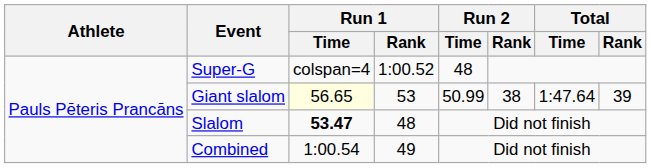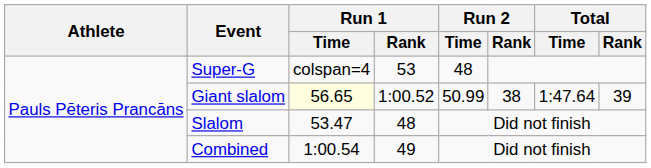(406, 70) 1:00.52 -> (406, 70) 53
(406, 97) 53 -> (406, 97) 1:00.52
(332, 123) bold -> (332, 123) normal
